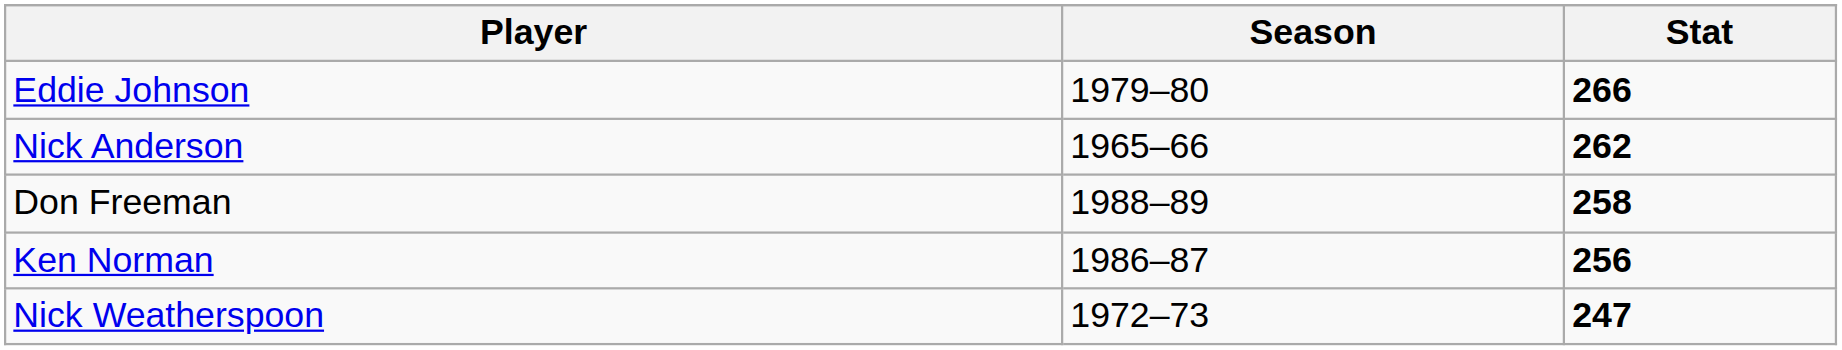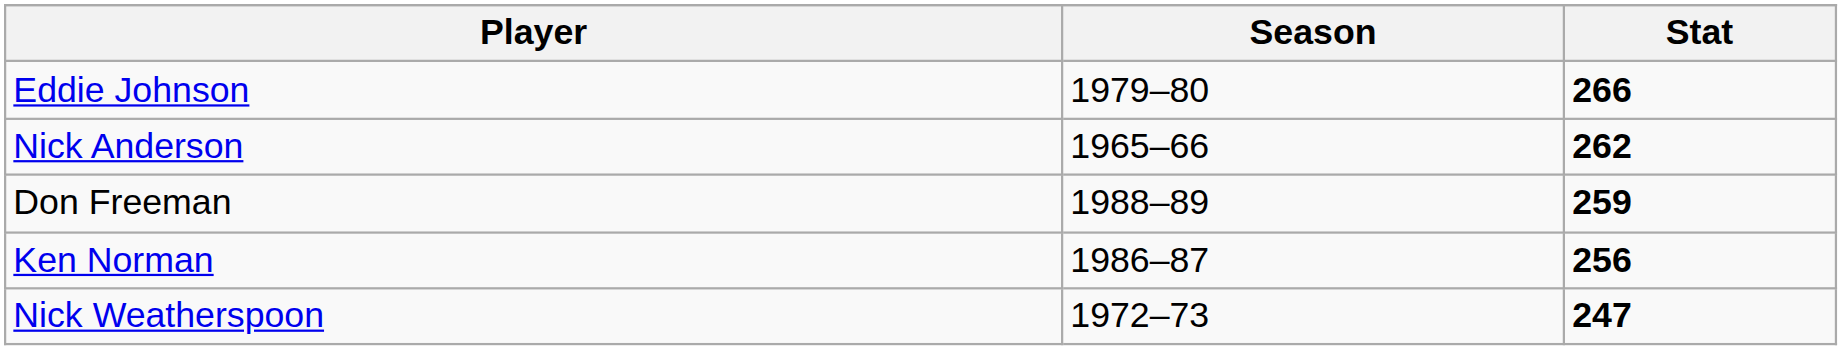(1602, 202) 258 -> (1602, 202) 259
